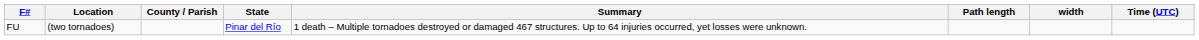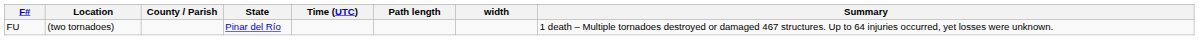columns swapped: (1153, 12) <-> (620, 12)
